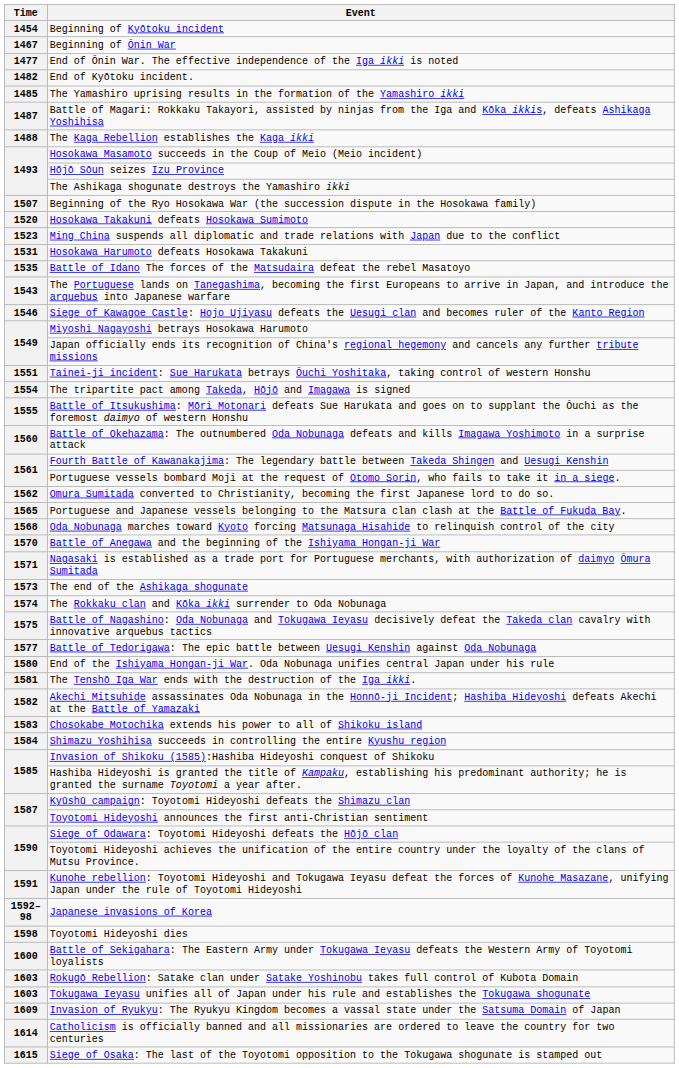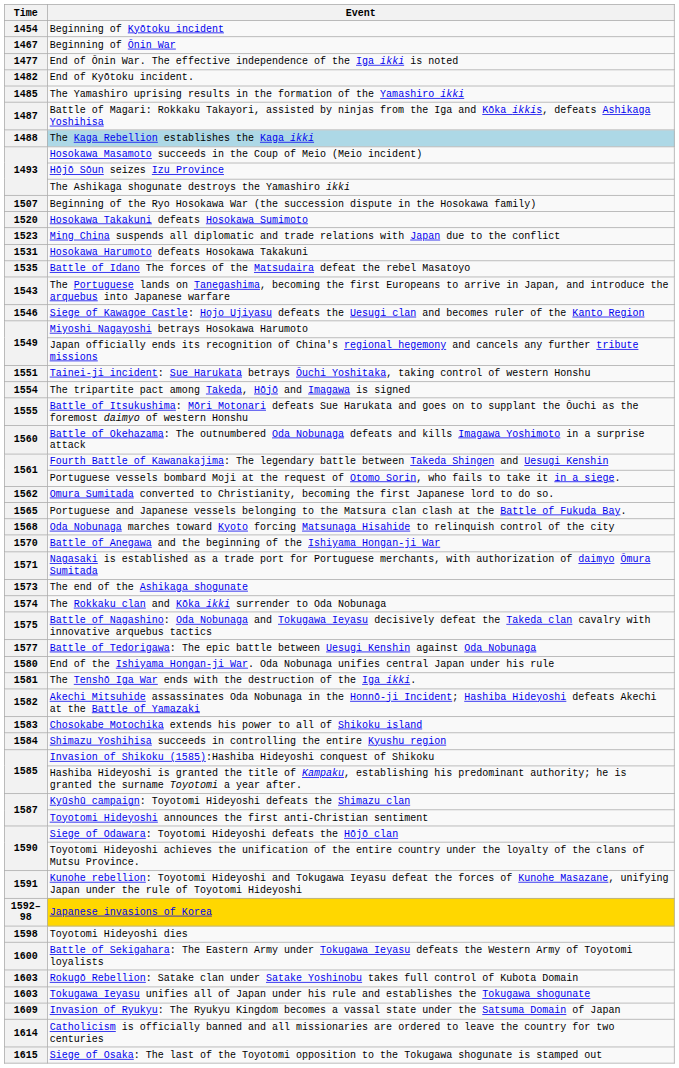(182, 138) no background -> (182, 138) lightblue background
(131, 912) no background -> (131, 912) gold background
